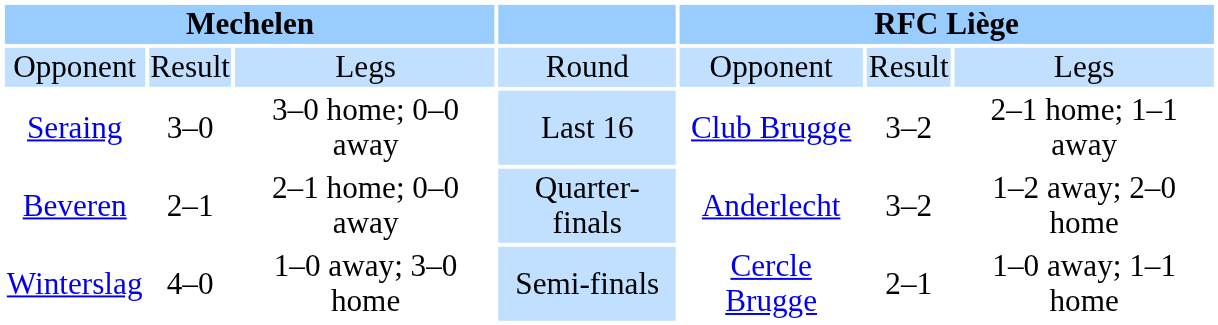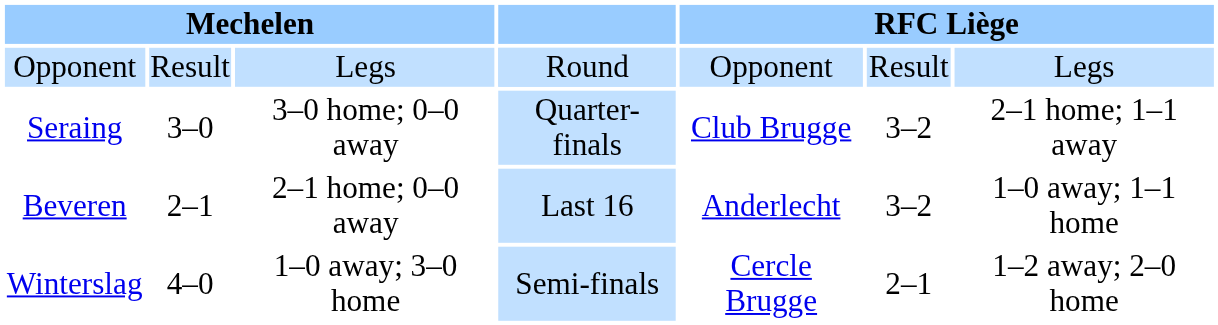(587, 127) Last 16 -> (587, 127) Quarter-finals
(587, 205) Quarter-finals -> (587, 205) Last 16
(1084, 205) 1–2 away; 2–0 home -> (1084, 205) 1–0 away; 1–1 home
(1084, 283) 1–0 away; 1–1 home -> (1084, 283) 1–2 away; 2–0 home
